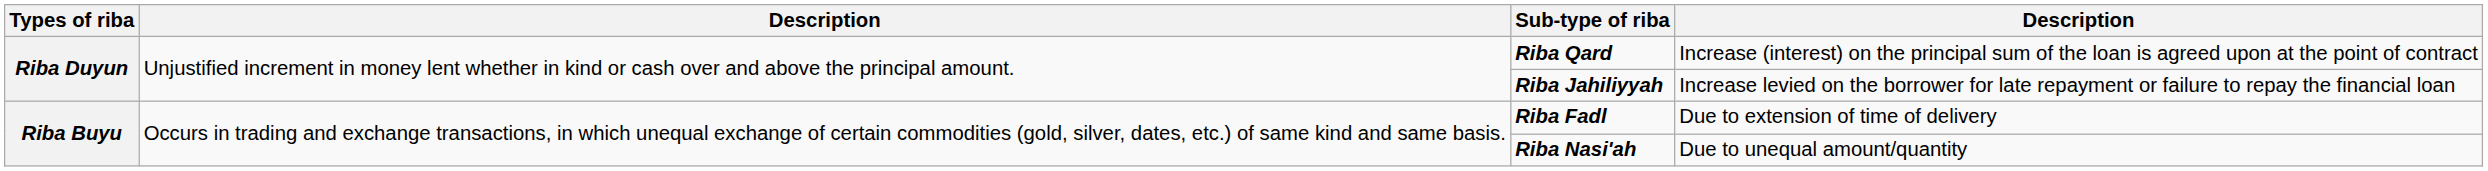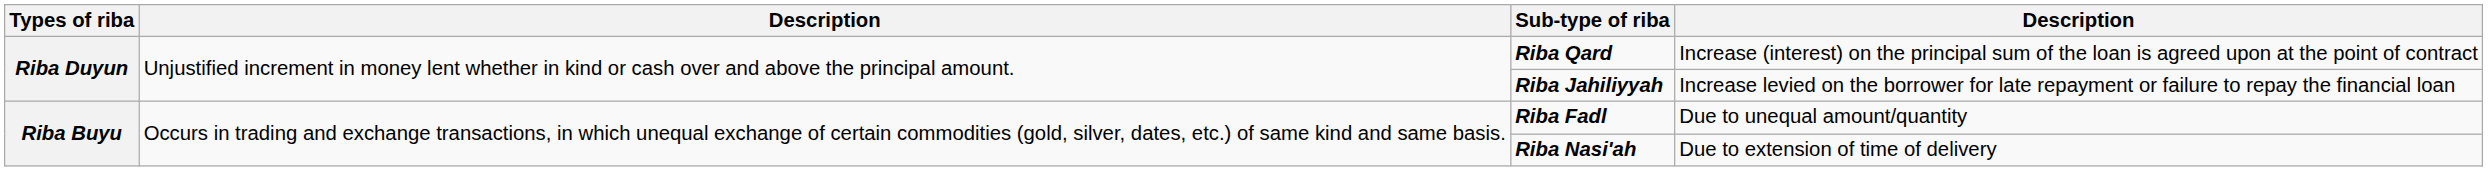(1838, 117) Due to extension of time of delivery -> (1823, 117) Due to unequal amount/quantity
(1823, 149) Due to unequal amount/quantity -> (1838, 149) Due to extension of time of delivery
